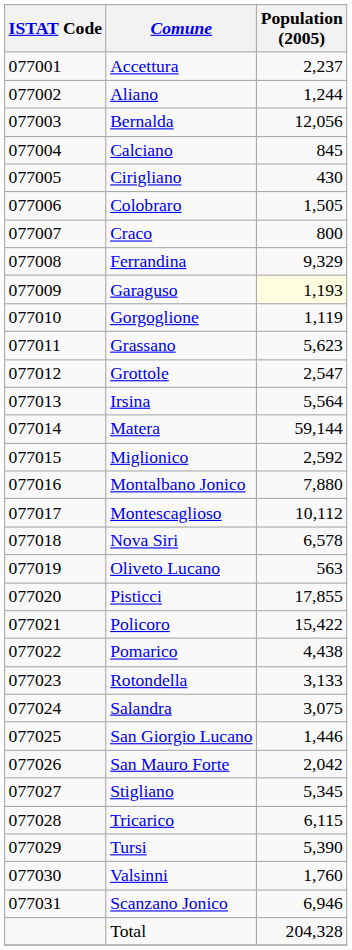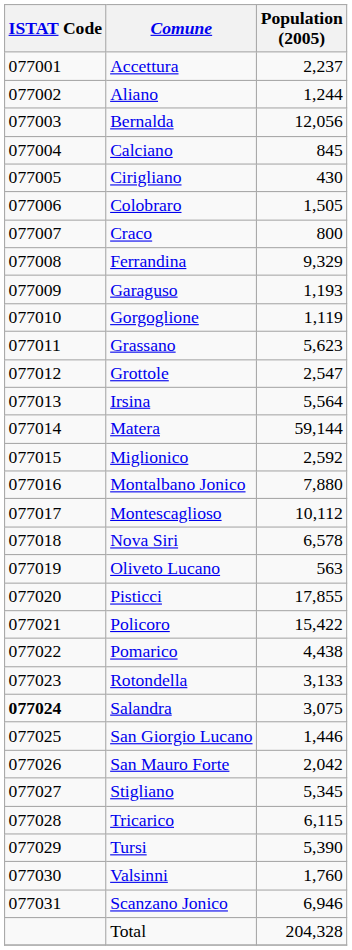(323, 289) lightyellow background -> (323, 289) no background
(35, 708) normal -> (35, 708) bold
